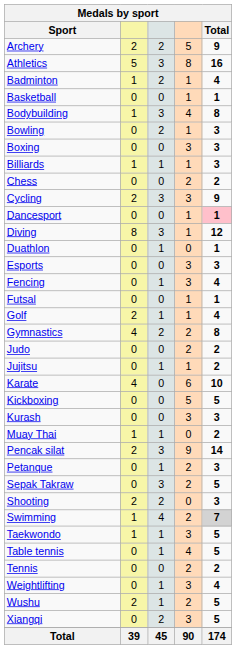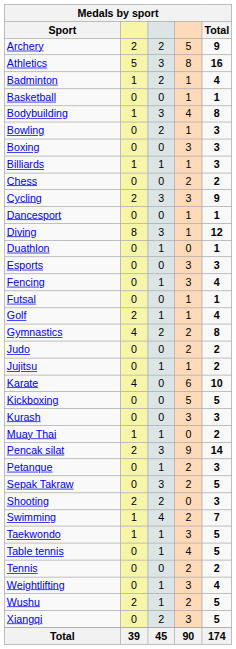(217, 215) pink background -> (217, 215) no background
(217, 518) lightgrey background -> (217, 518) no background
